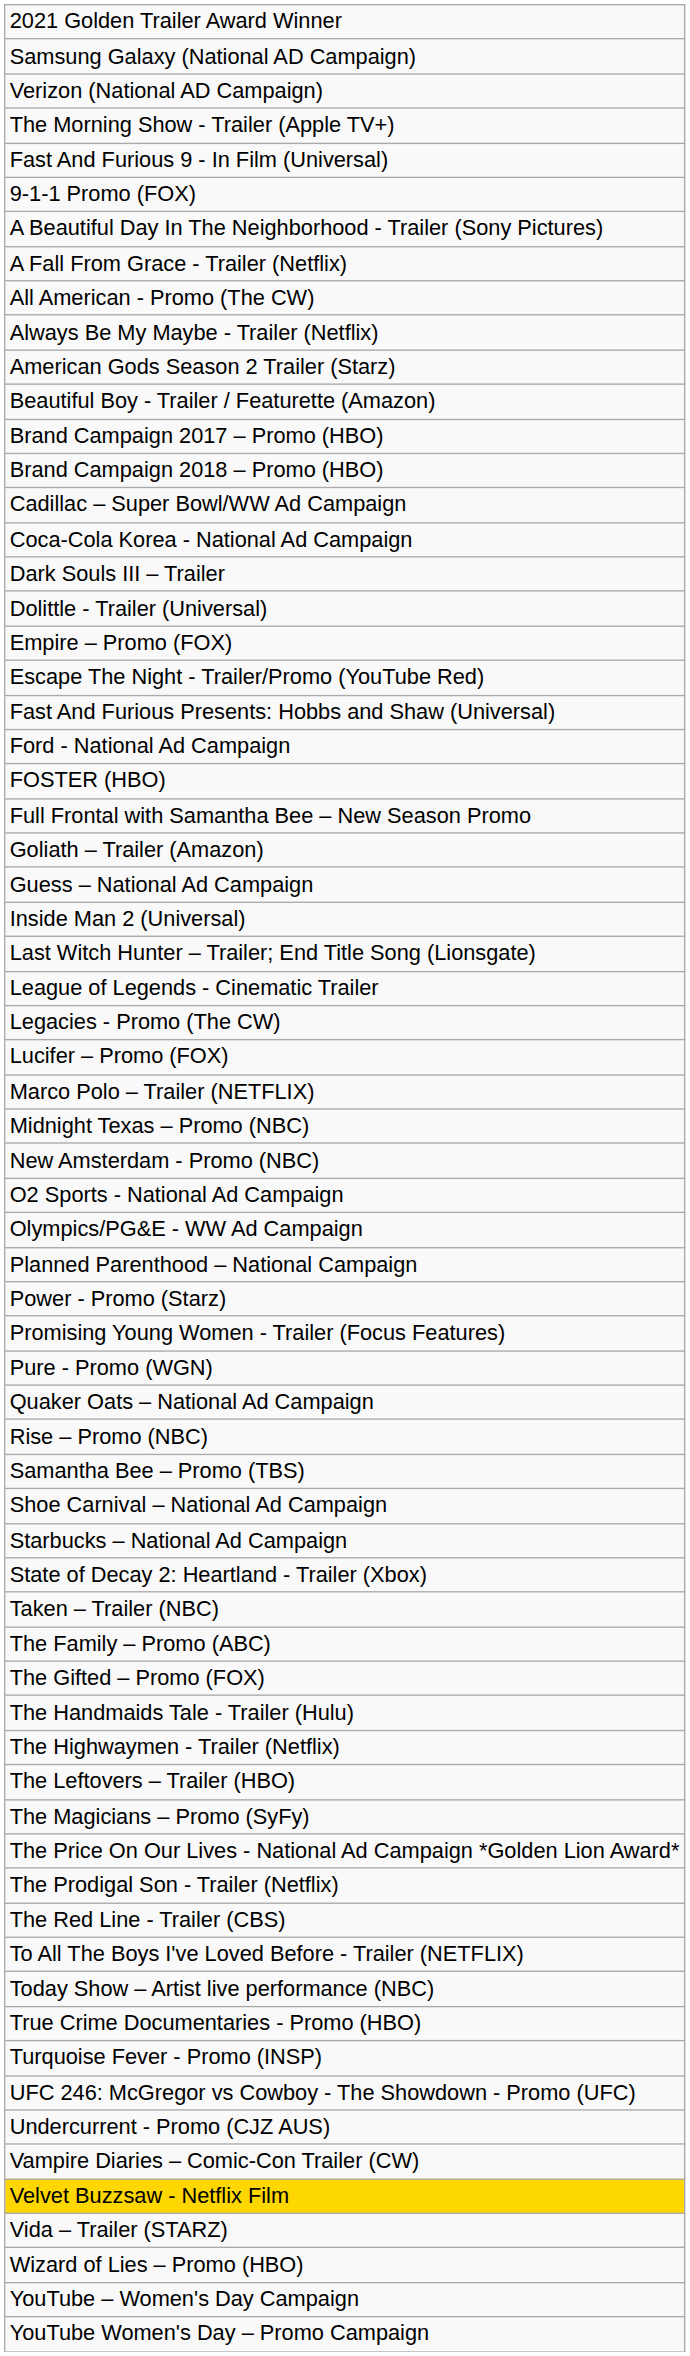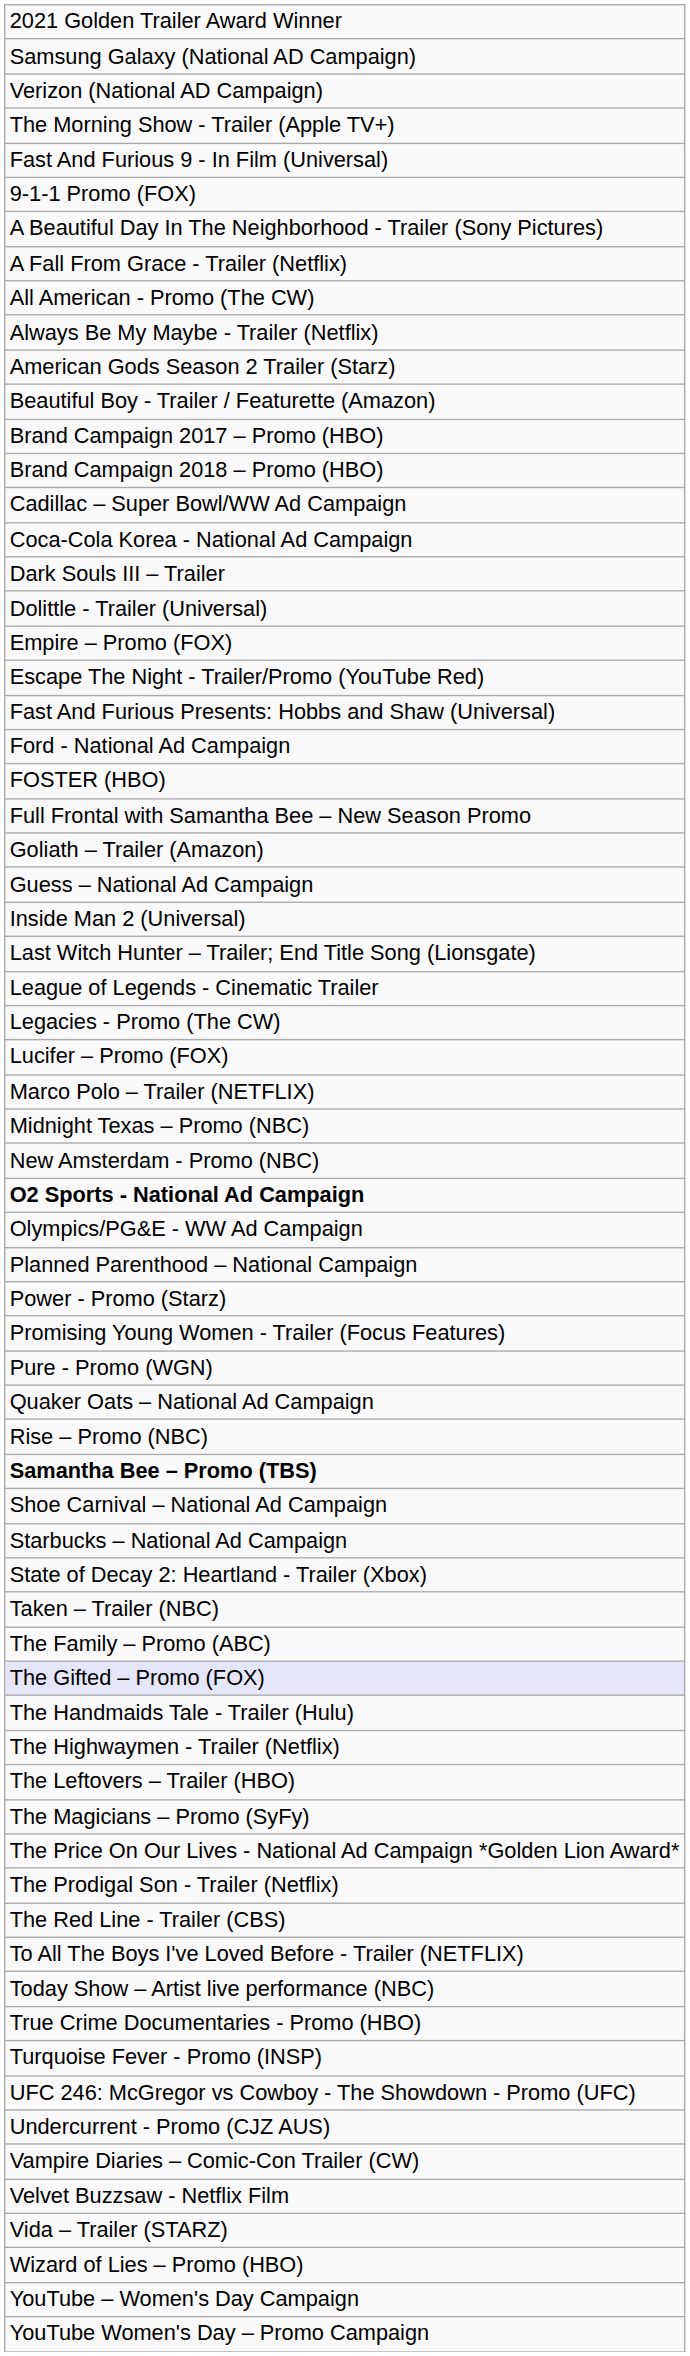(177, 1195) normal -> (187, 1195) bold
(157, 1471) normal -> (163, 1471) bold
(137, 1678) no background -> (137, 1678) lavender background
(149, 2195) gold background -> (149, 2195) no background
